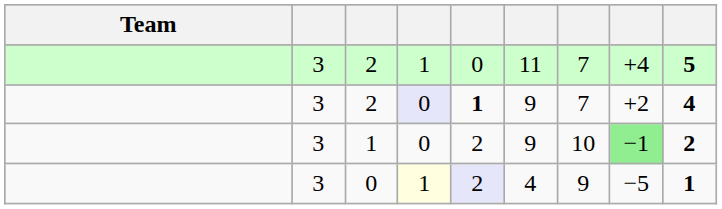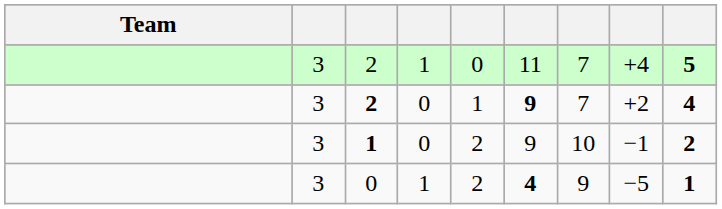(371, 104) normal -> (371, 104) bold
(424, 104) lavender background -> (424, 104) no background
(477, 104) bold -> (477, 104) normal
(530, 104) normal -> (530, 104) bold
(371, 143) normal -> (371, 143) bold
(636, 143) lightgreen background -> (636, 143) no background
(424, 183) lightyellow background -> (424, 183) no background
(477, 183) lavender background -> (477, 183) no background
(530, 183) normal -> (530, 183) bold
